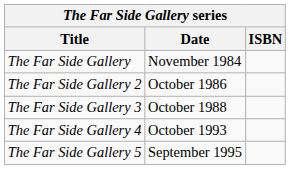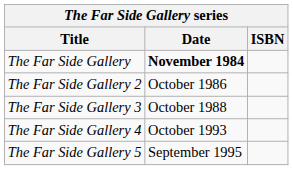(195, 61) normal -> (196, 61) bold
